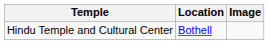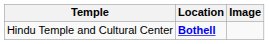(195, 30) normal -> (197, 30) bold
